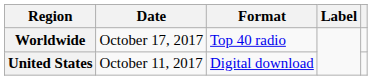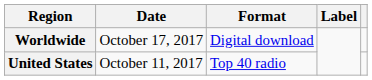(248, 39) Top 40 radio -> (262, 39) Digital download
(262, 63) Digital download -> (248, 63) Top 40 radio
